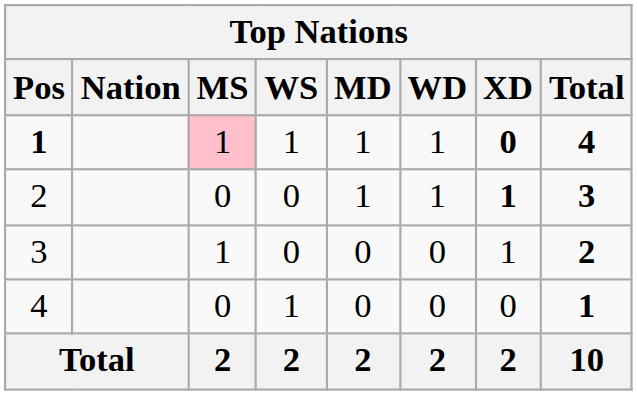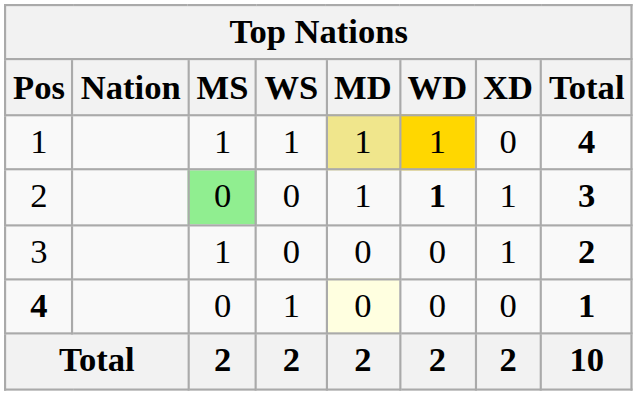(39, 141) bold -> (39, 141) normal
(223, 141) pink background -> (223, 141) no background
(363, 141) no background -> (363, 141) khaki background
(437, 141) no background -> (437, 141) gold background
(508, 141) bold -> (508, 141) normal
(223, 196) no background -> (223, 196) lightgreen background
(437, 196) normal -> (437, 196) bold
(508, 196) bold -> (508, 196) normal
(39, 305) normal -> (39, 305) bold
(363, 305) no background -> (363, 305) lightyellow background
